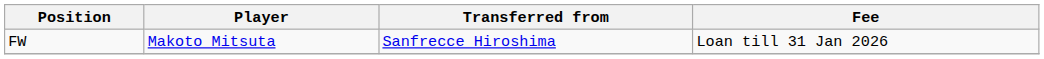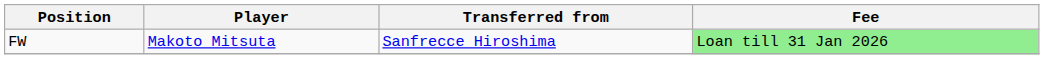(792, 42) no background -> (792, 42) lightgreen background
